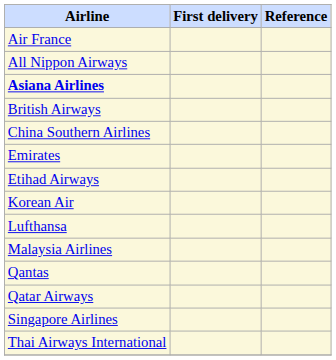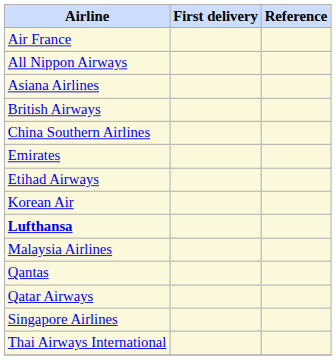(56, 86) bold -> (53, 86) normal
(37, 226) normal -> (40, 226) bold
